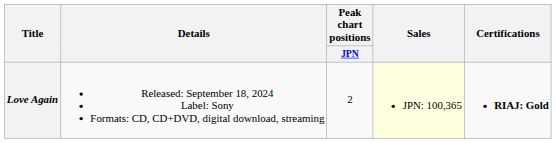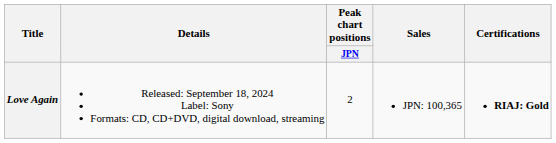(419, 106) lightyellow background -> (419, 106) no background
